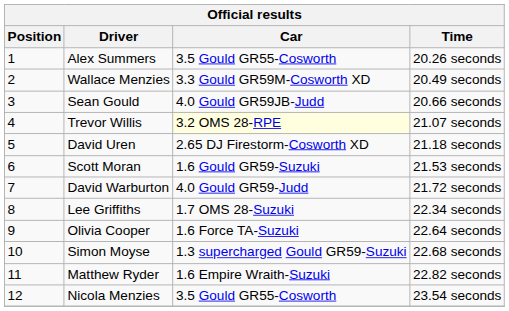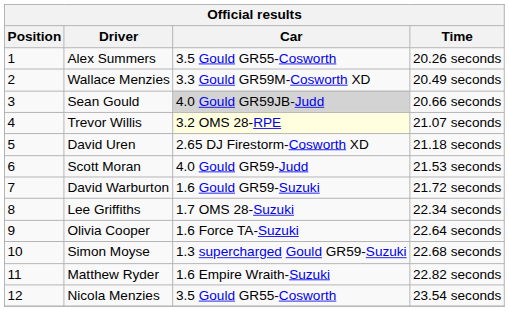(250, 101) no background -> (250, 101) lightgrey background
(248, 166) 1.6 Gould GR59-Suzuki -> (242, 166) 4.0 Gould GR59-Judd
(242, 187) 4.0 Gould GR59-Judd -> (248, 187) 1.6 Gould GR59-Suzuki
